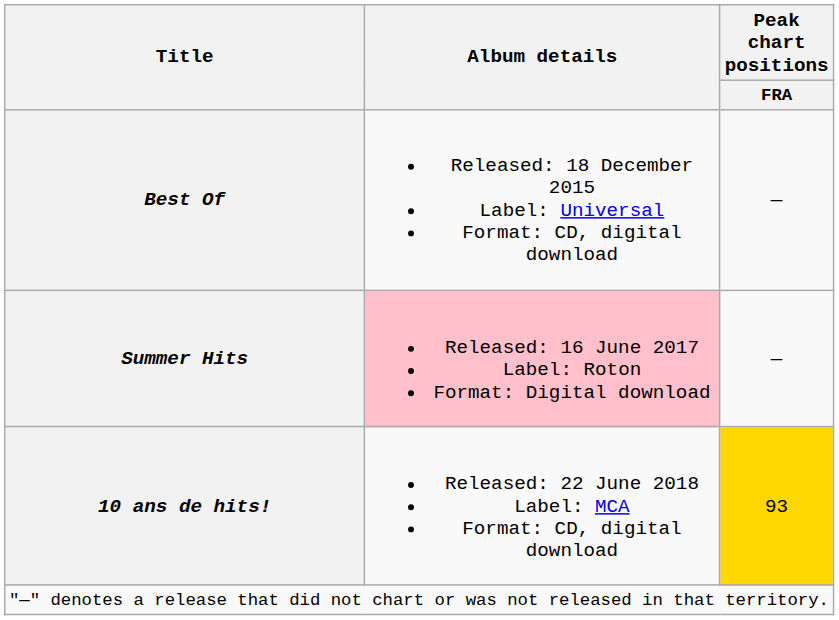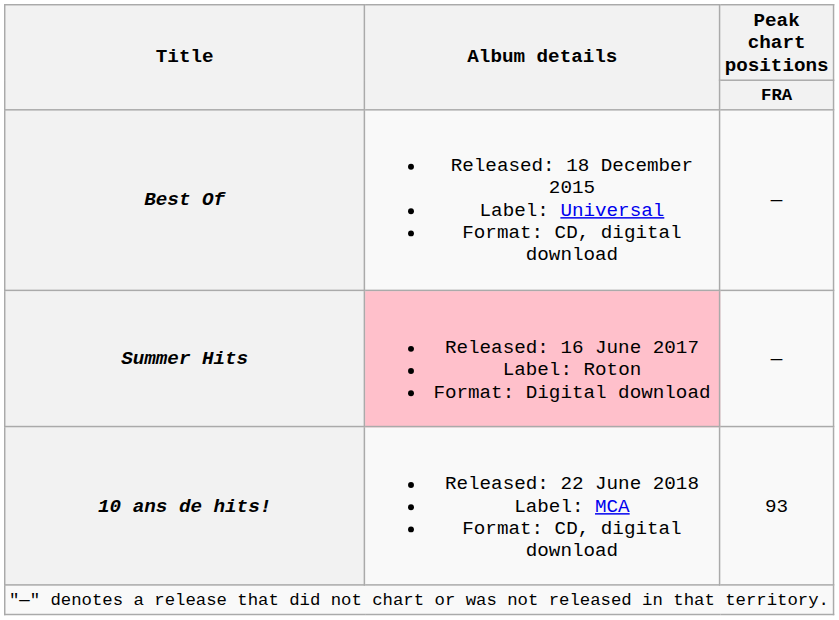(777, 506) gold background -> (777, 506) no background
